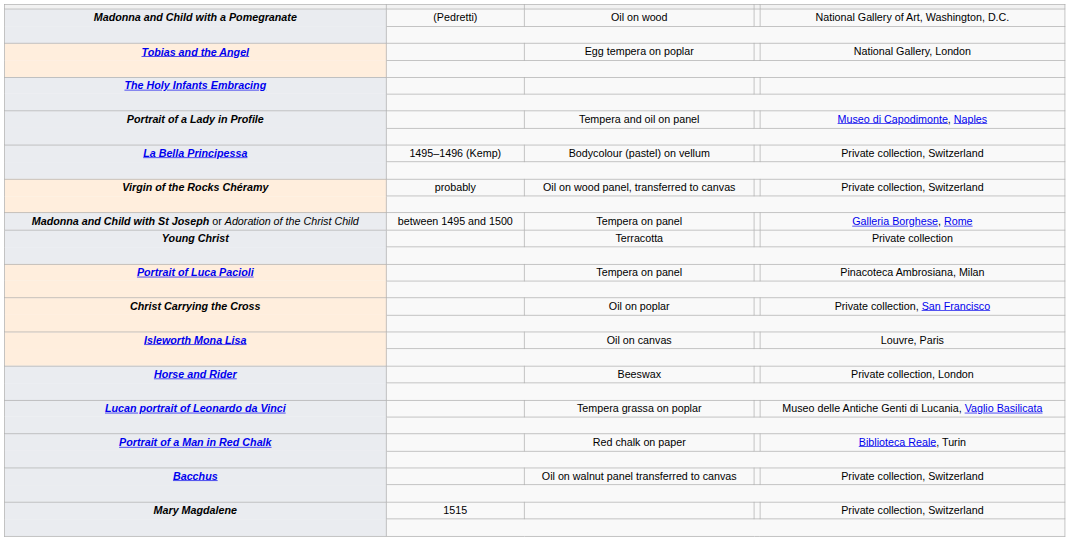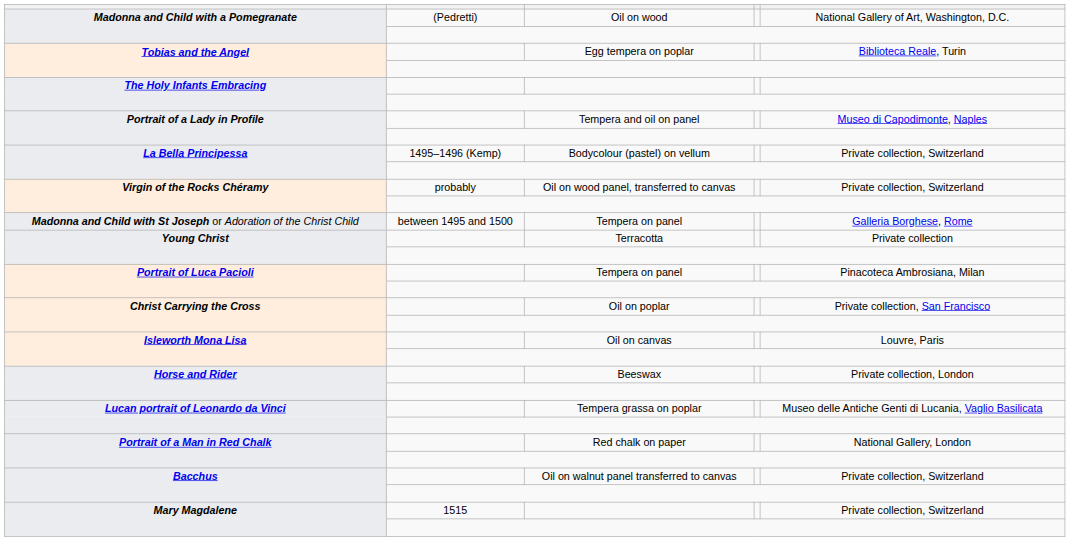(912, 51) National Gallery, London -> (912, 51) Biblioteca Reale, Turin
(912, 442) Biblioteca Reale, Turin -> (912, 442) National Gallery, London
